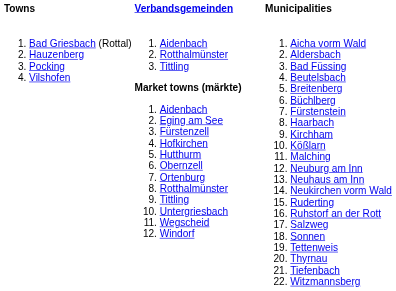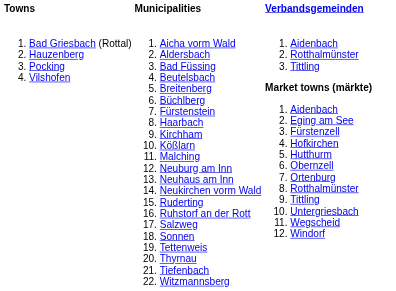columns swapped: (184, 8) <-> (298, 8)
